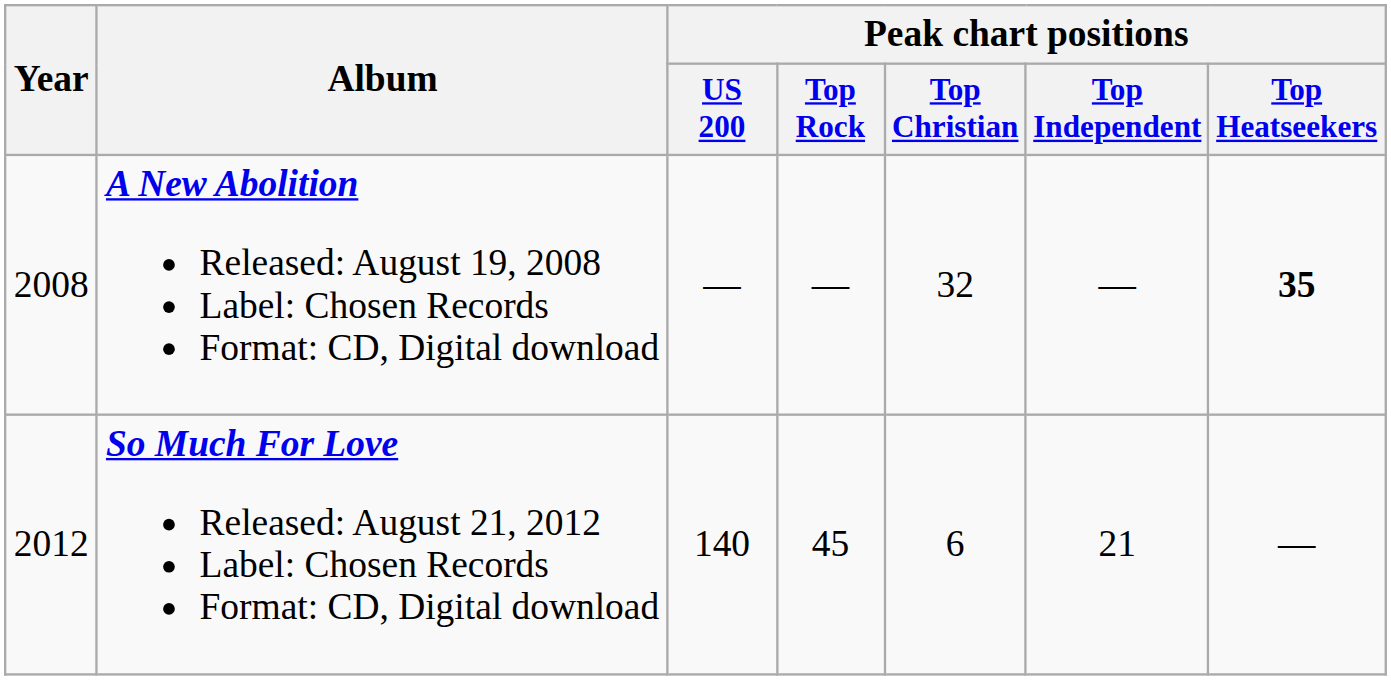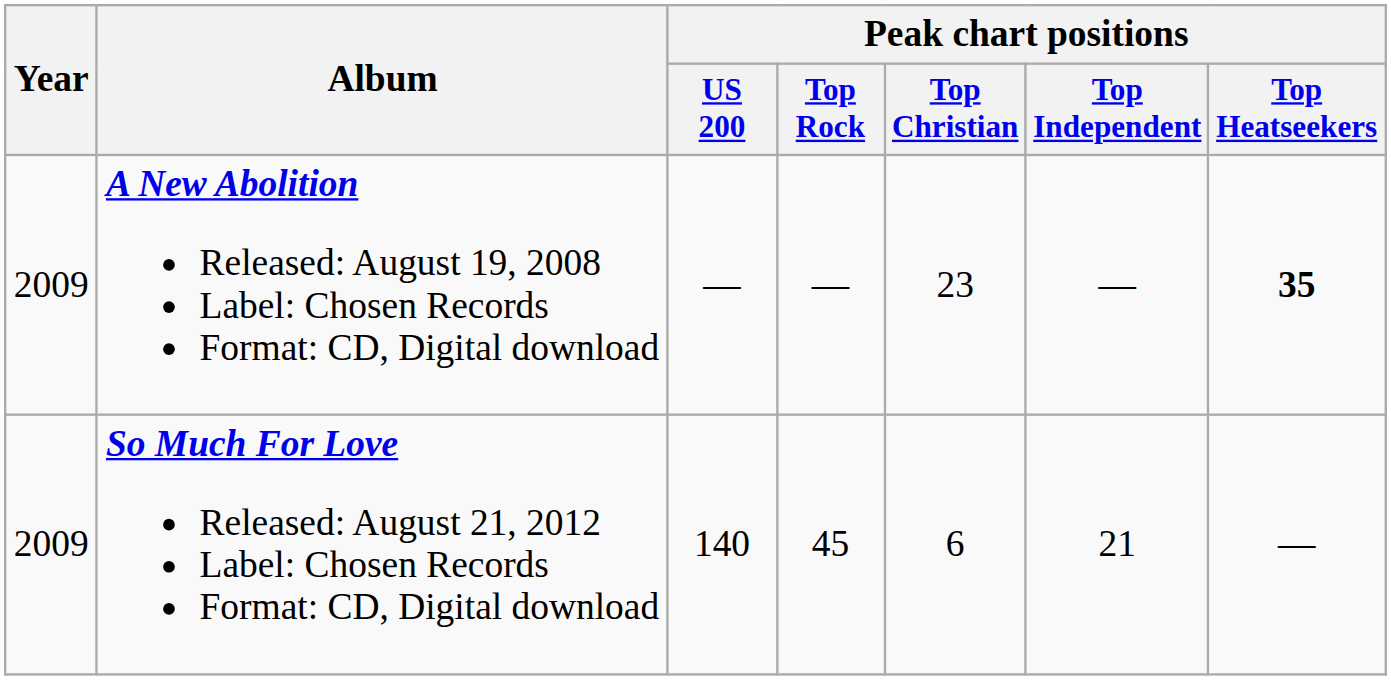(51, 283) 2008 -> (51, 283) 2009
(955, 283) 32 -> (955, 283) 23
(51, 544) 2012 -> (51, 544) 2009
